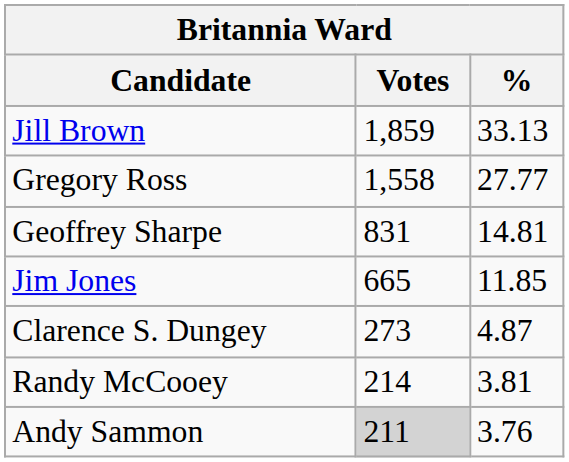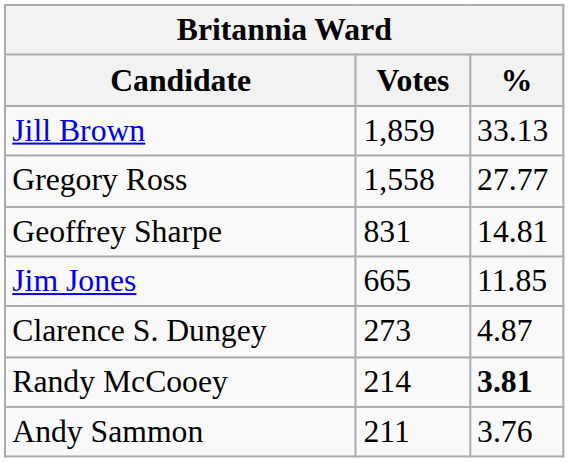(505, 381) normal -> (505, 381) bold
(387, 431) lightgrey background -> (387, 431) no background
